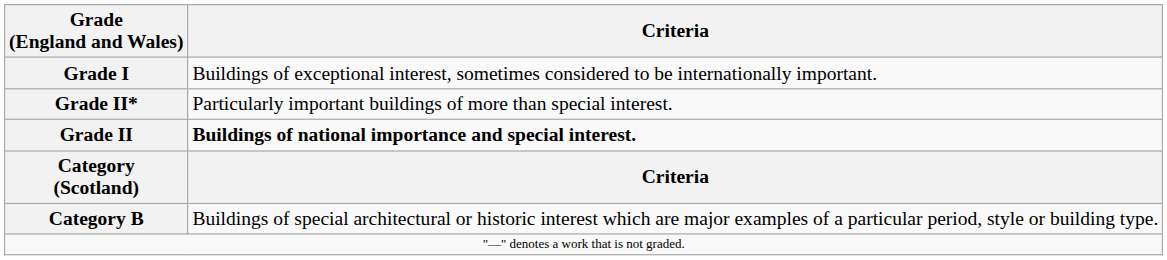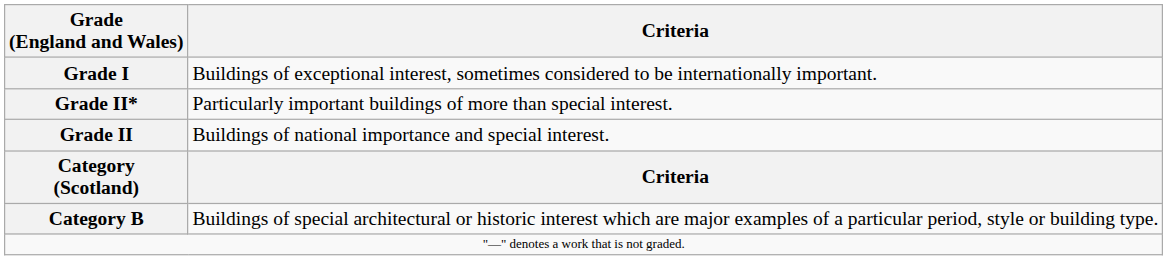(414, 134) bold -> (401, 134) normal
